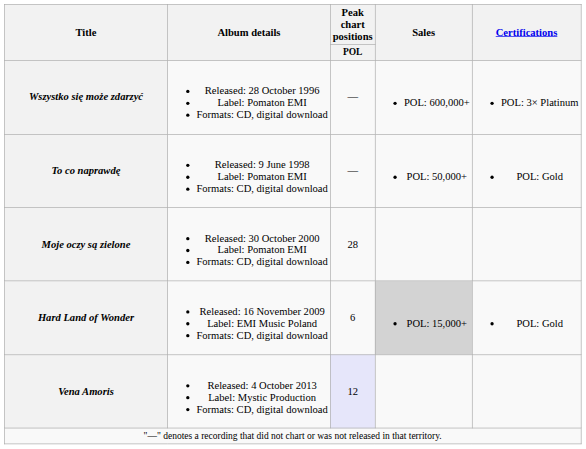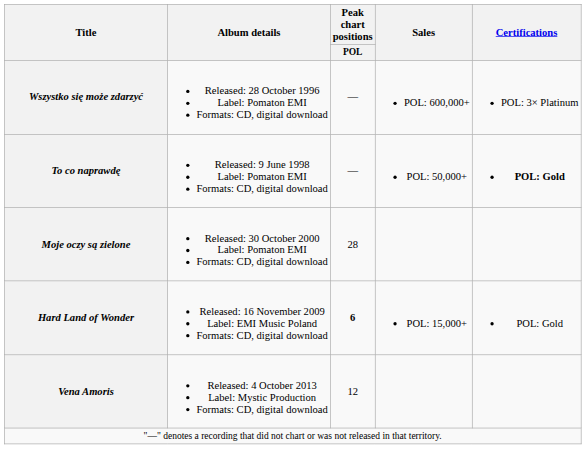(527, 177) normal -> (527, 177) bold
(353, 317) normal -> (353, 317) bold
(424, 324) lightgrey background -> (424, 324) no background
(353, 391) lavender background -> (353, 391) no background
